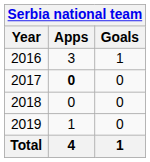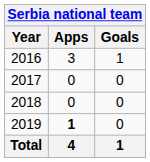(71, 80) bold -> (71, 80) normal
(71, 124) normal -> (71, 124) bold
